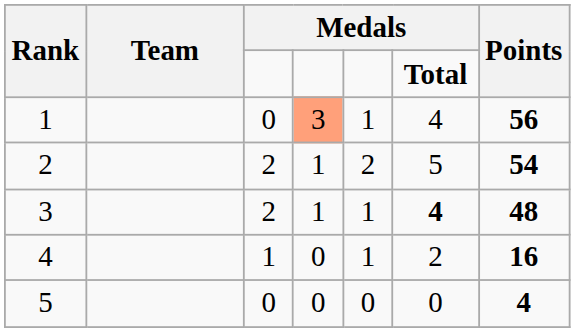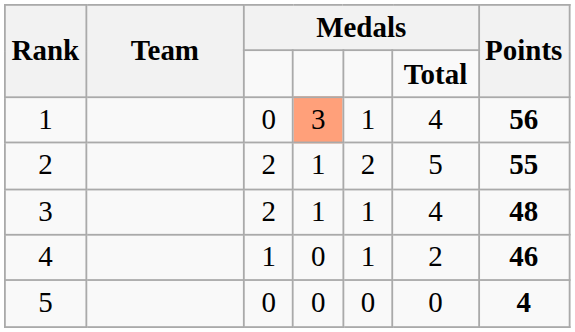(524, 165) 54 -> (524, 165) 55
(436, 211) bold -> (436, 211) normal
(524, 257) 16 -> (524, 257) 46
